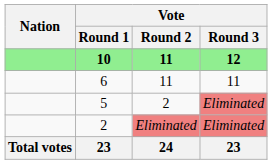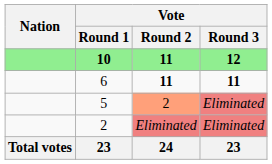(166, 81) normal -> (166, 81) bold
(234, 81) normal -> (234, 81) bold
(166, 103) no background -> (166, 103) lightsalmon background
